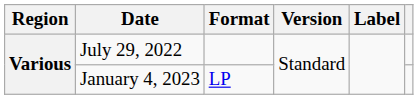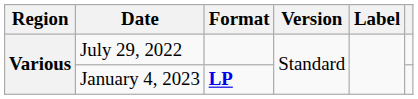(220, 79) normal -> (221, 79) bold
